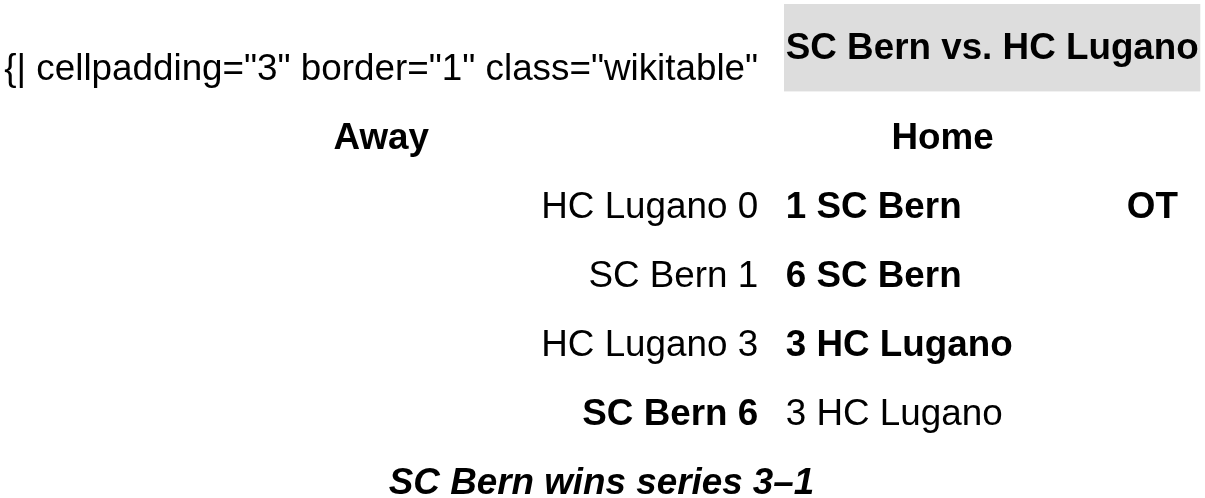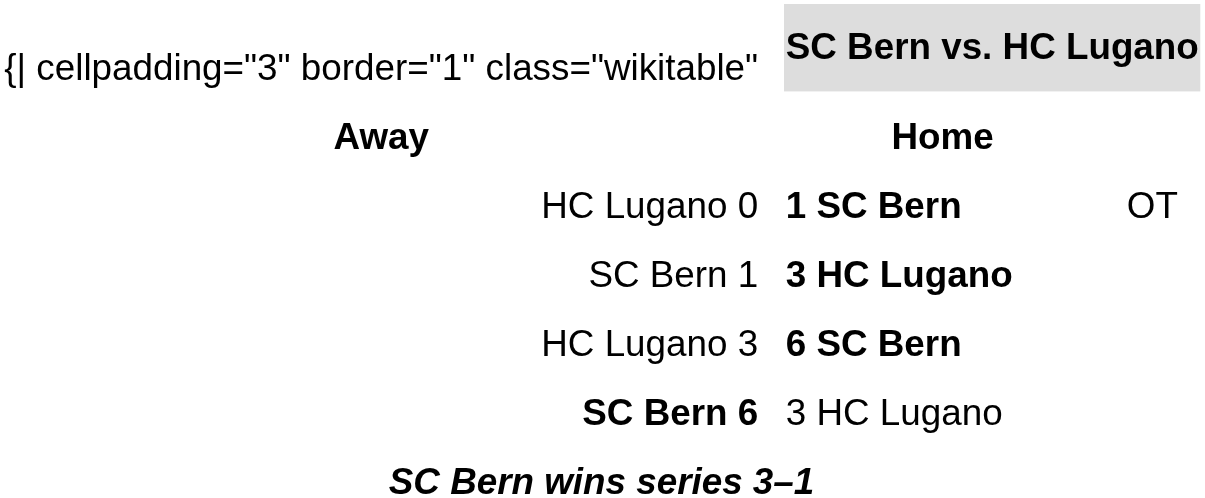(1152, 205) bold -> (1152, 205) normal
(874, 274) 6 SC Bern -> (899, 274) 3 HC Lugano
(899, 343) 3 HC Lugano -> (874, 343) 6 SC Bern
